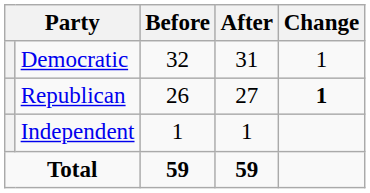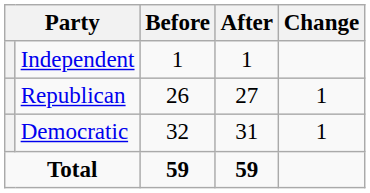rows swapped: (74, 59) <-> (78, 132)
(321, 95) bold -> (321, 95) normal
